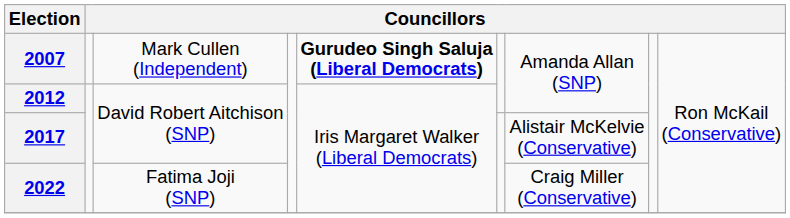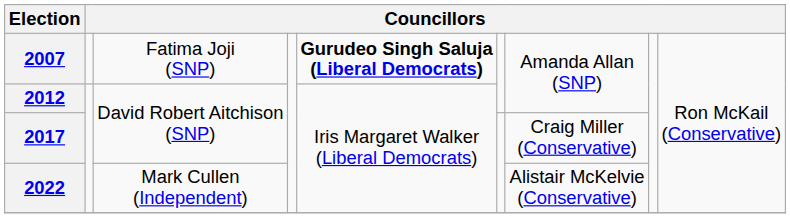(190, 58) Mark Cullen (Independent) -> (190, 58) Fatima Joji (SNP)
(577, 137) Alistair McKelvie (Conservative) -> (577, 137) Craig Miller (Conservative)
(190, 187) Fatima Joji (SNP) -> (190, 187) Mark Cullen (Independent)
(577, 187) Craig Miller (Conservative) -> (577, 187) Alistair McKelvie (Conservative)
